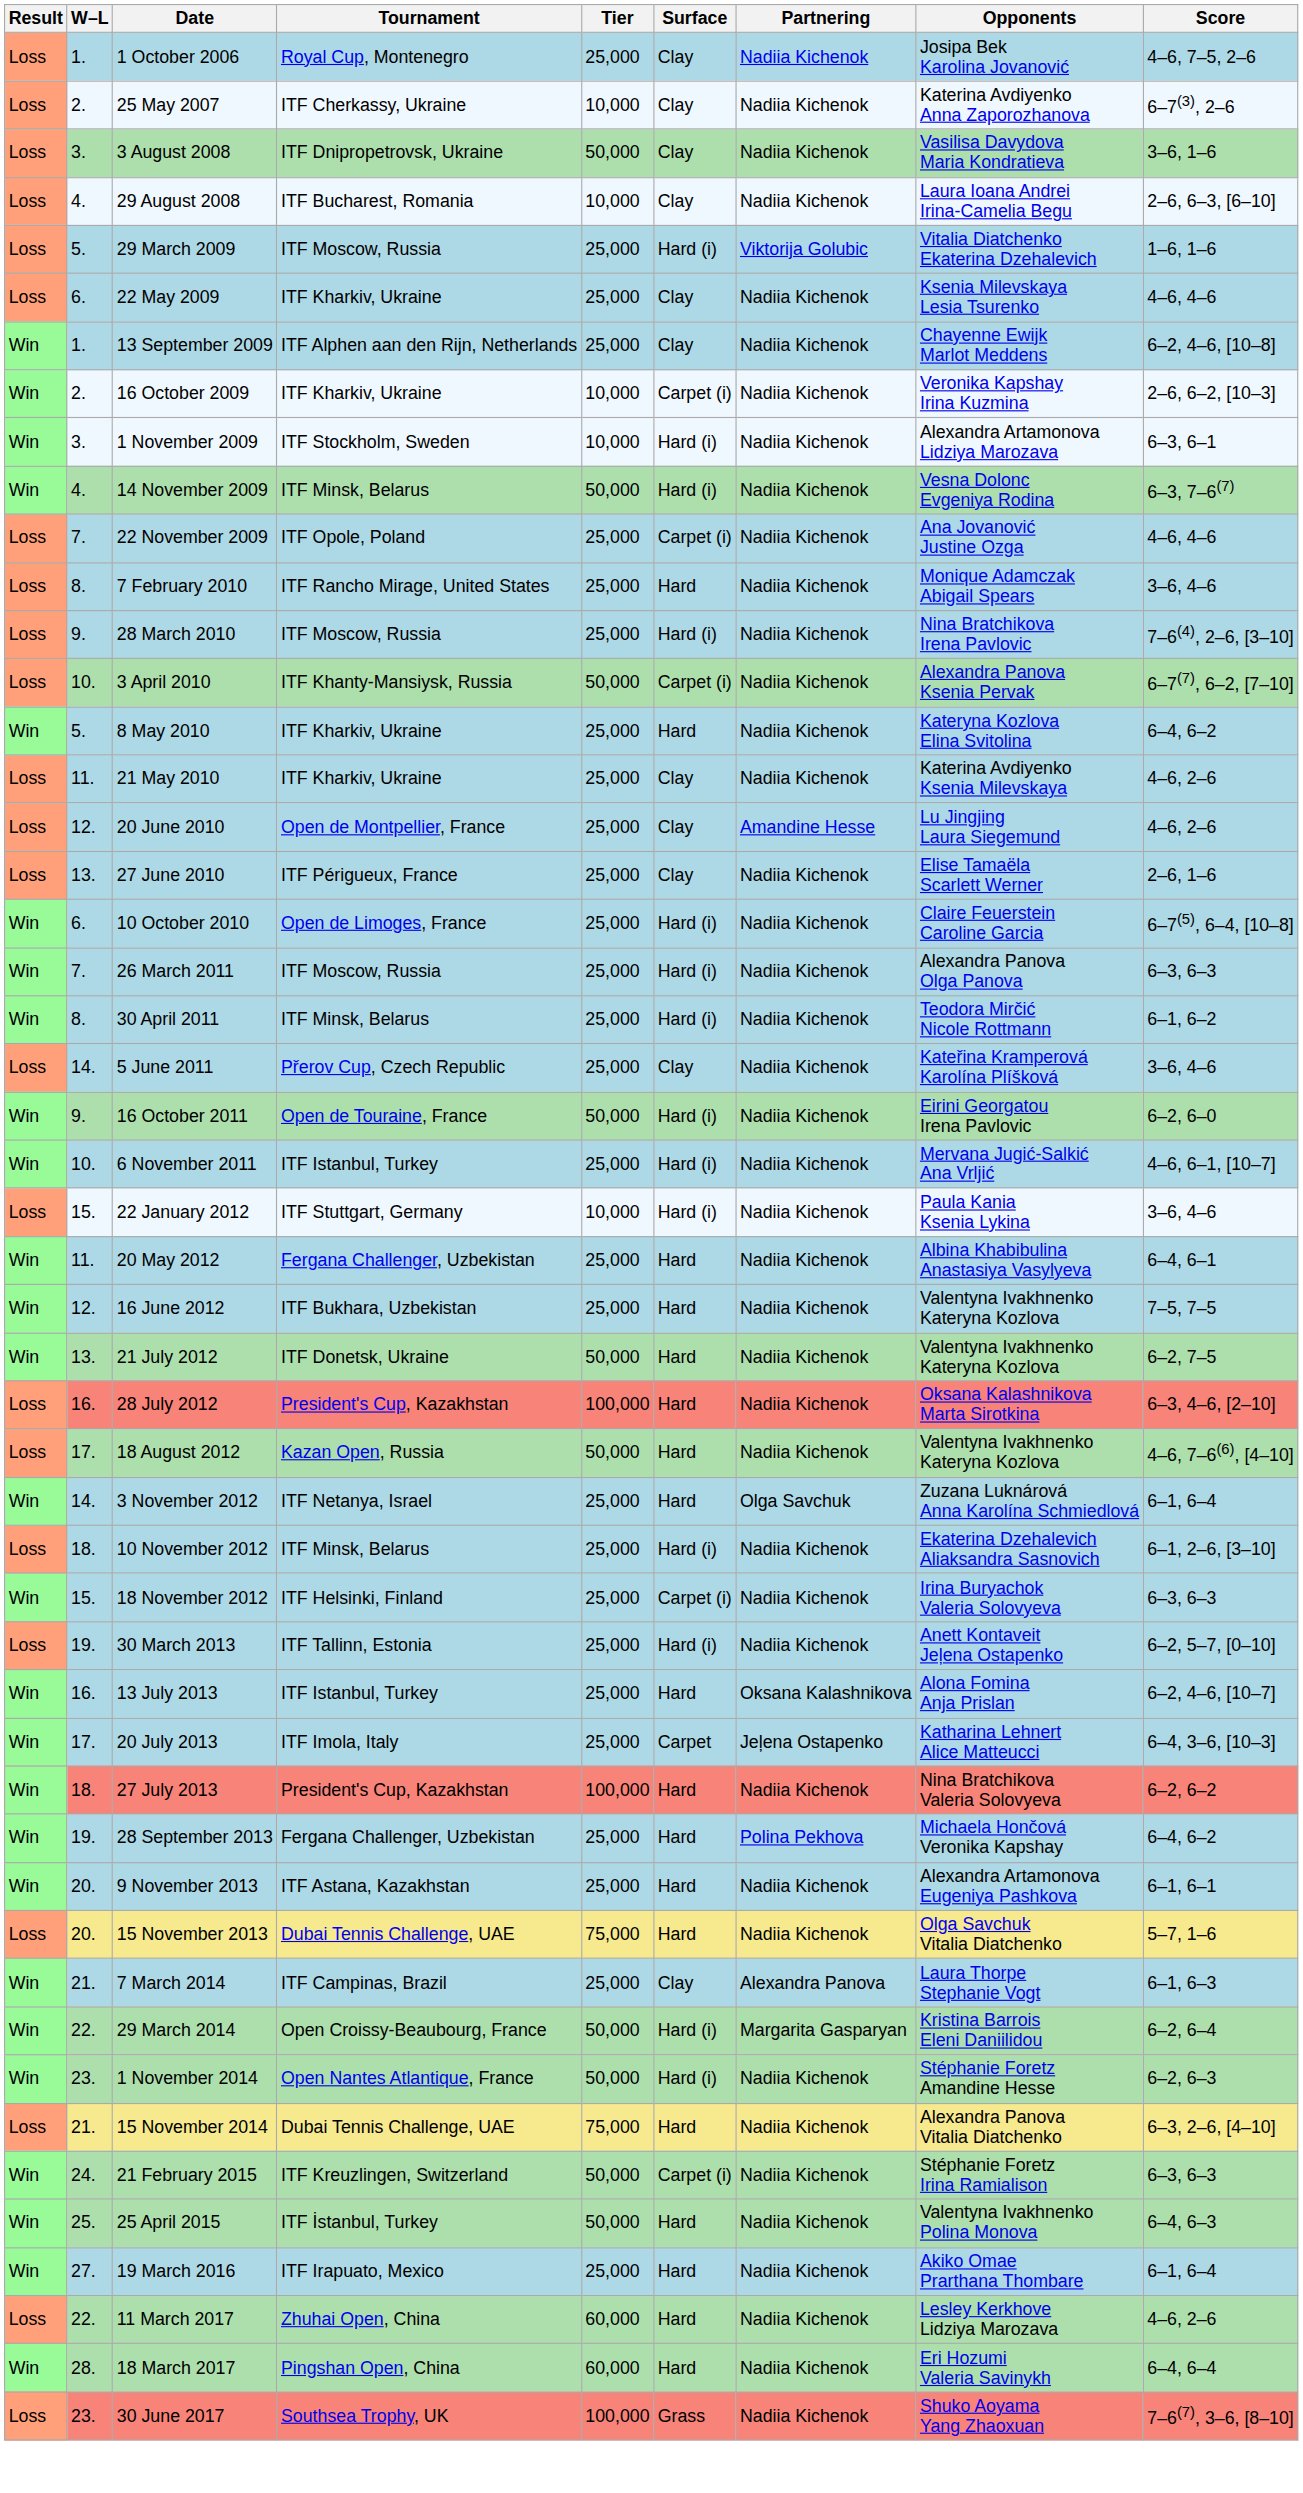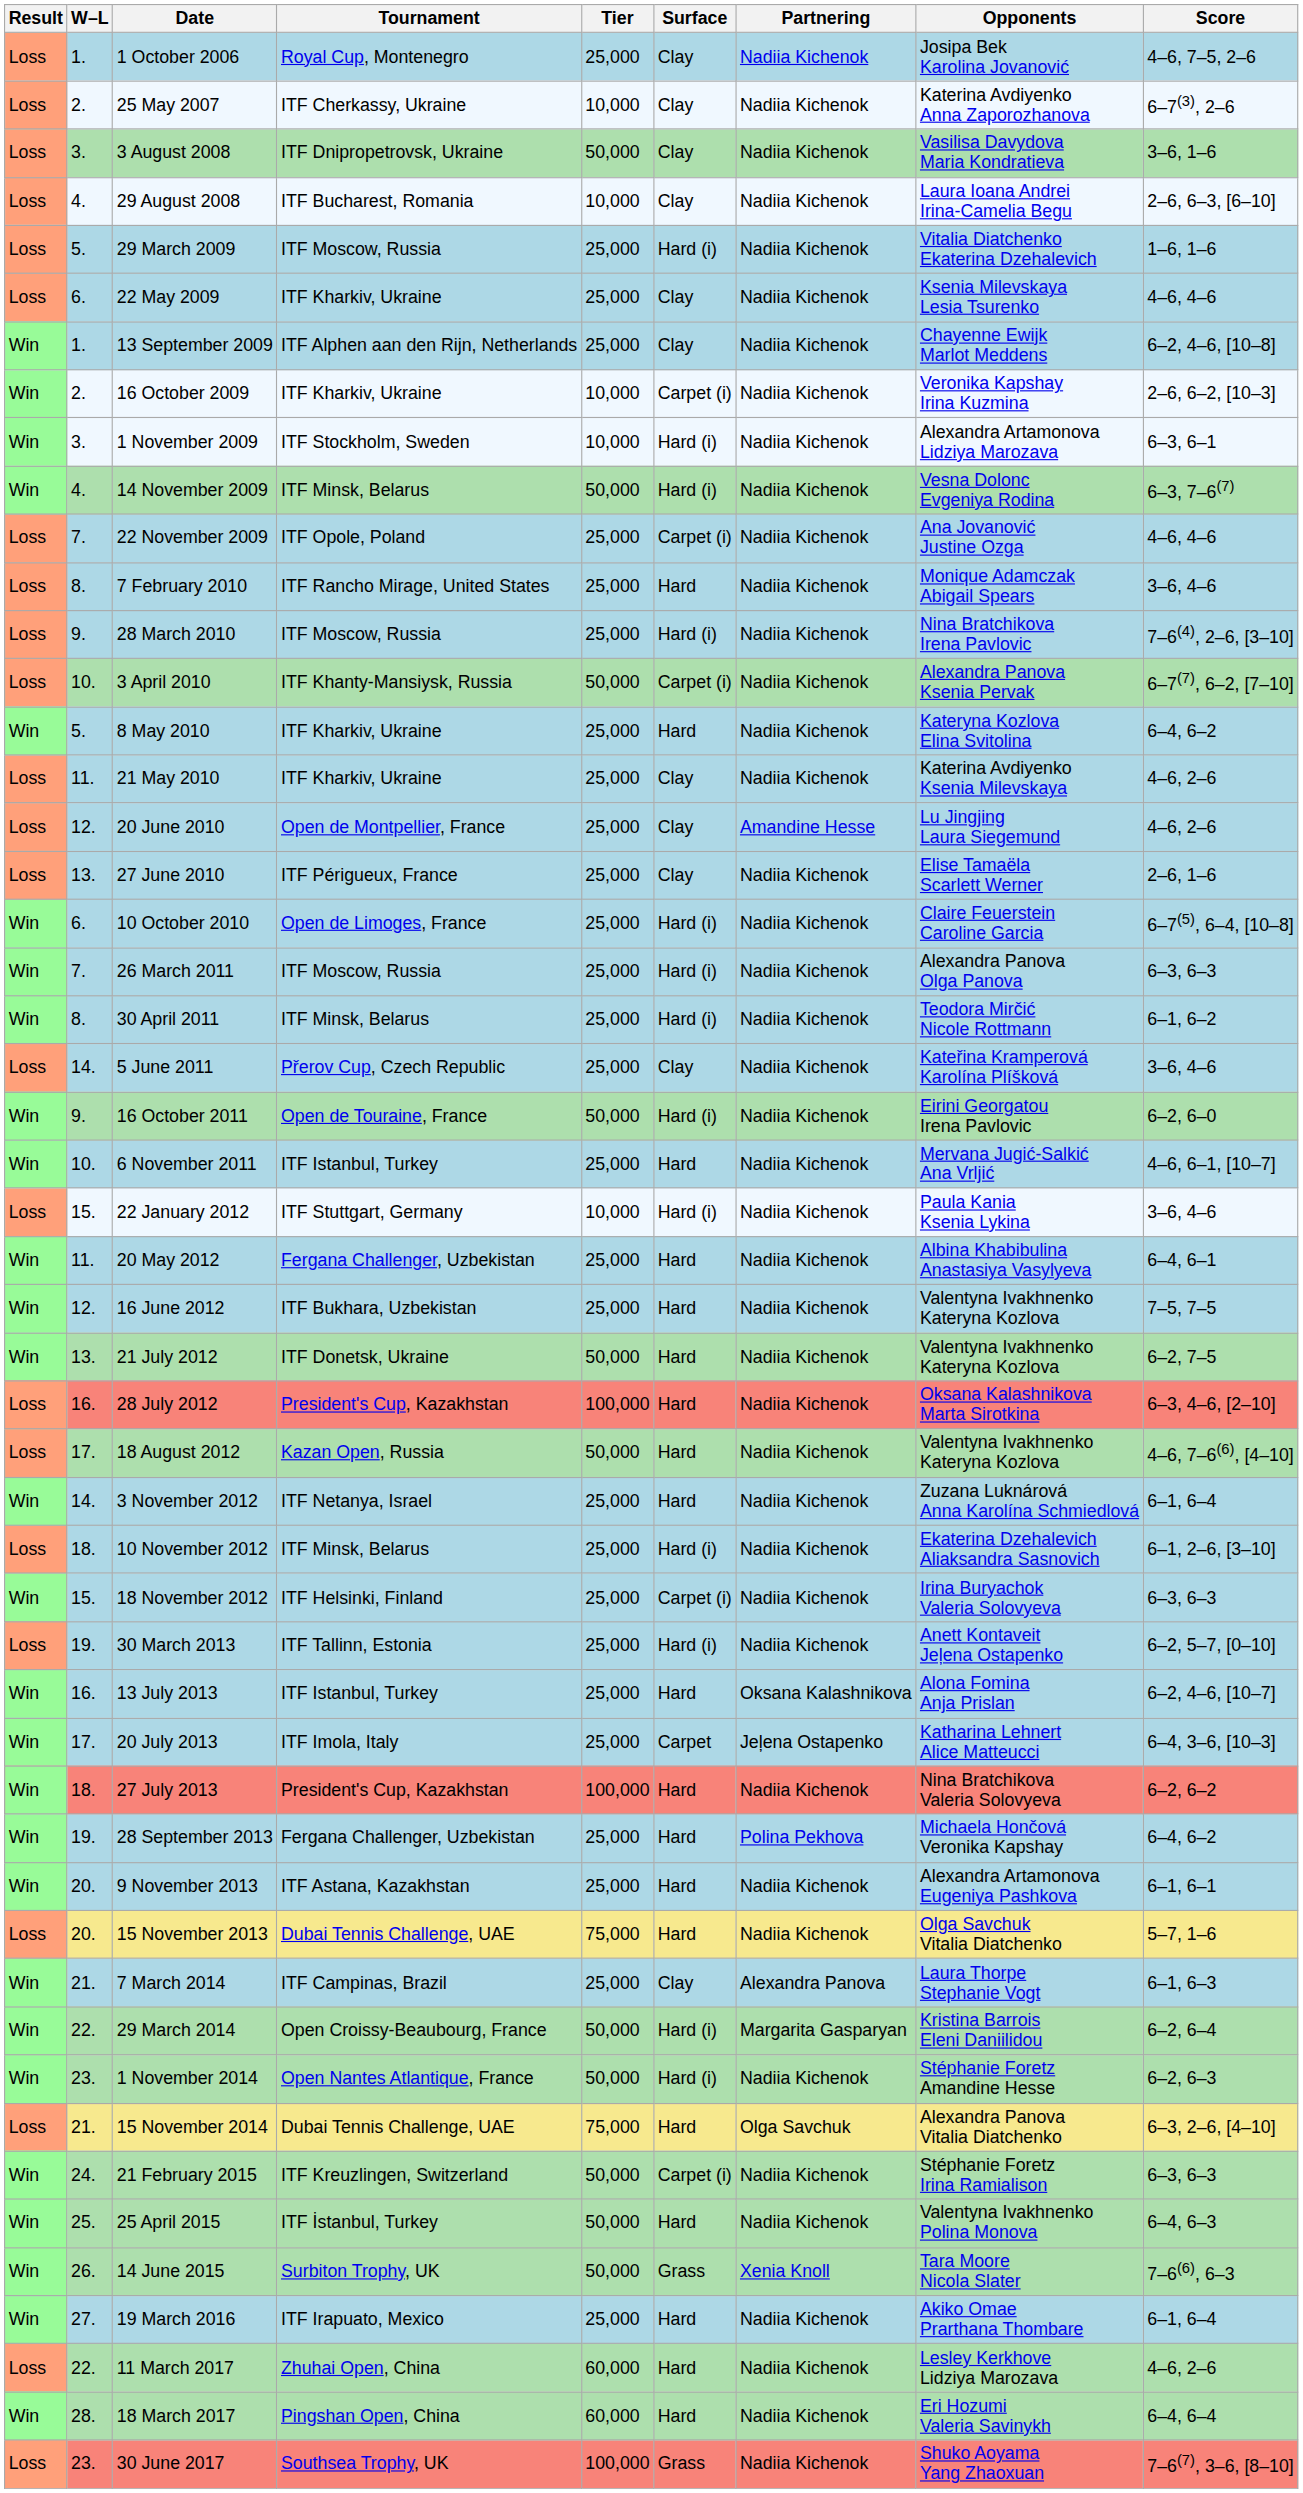(804, 249) Viktorija Golubic -> (804, 249) Nadiia Kichenok
(687, 1164) Hard (i) -> (677, 1164) Hard
(795, 1501) Olga Savchuk -> (804, 1501) Nadiia Kichenok
(804, 2127) Nadiia Kichenok -> (795, 2127) Olga Savchuk
+ row: (171, 2271)
